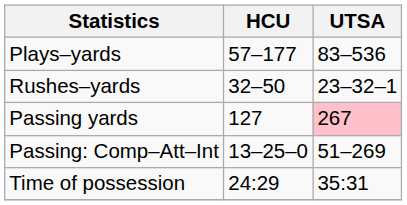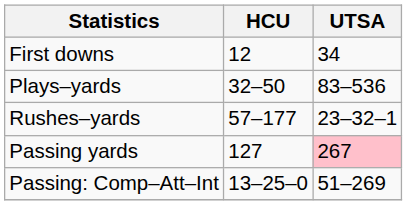+ row: (62, 53)
(262, 53) 57–177 -> (257, 86) 32–50
(257, 86) 32–50 -> (262, 118) 57–177
- row: (97, 183)
